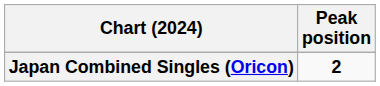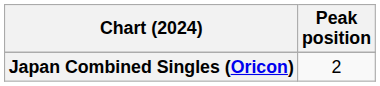(337, 66) bold -> (337, 66) normal
